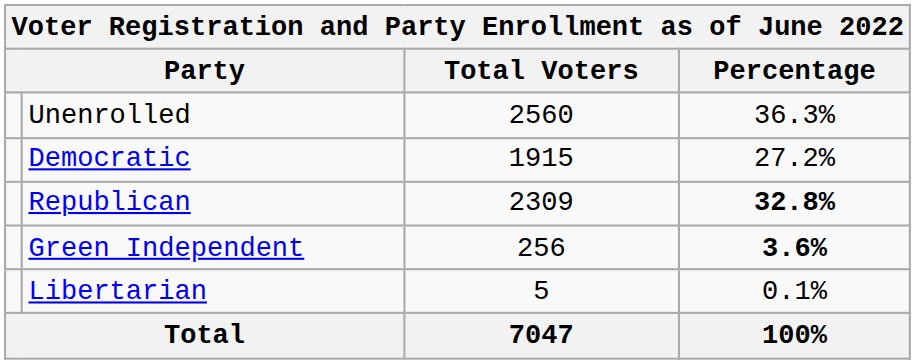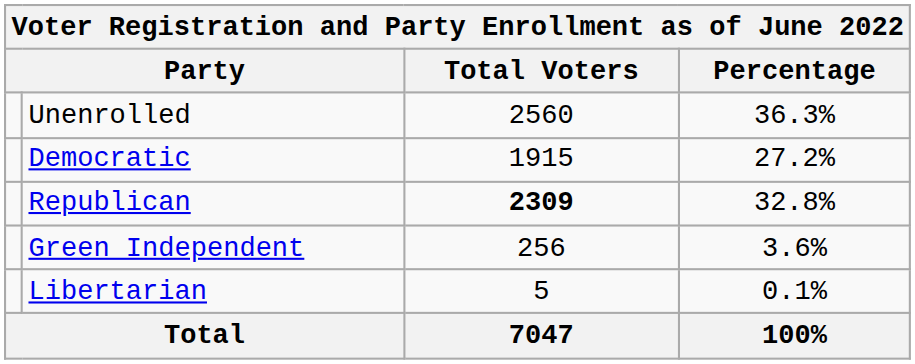(541, 203) normal -> (541, 203) bold
(794, 203) bold -> (794, 203) normal
(794, 247) bold -> (794, 247) normal
